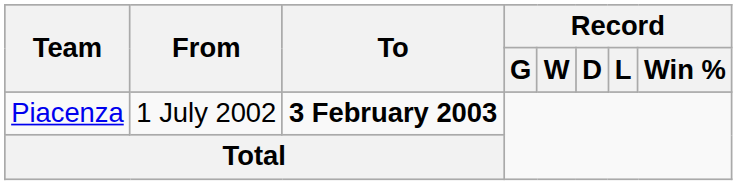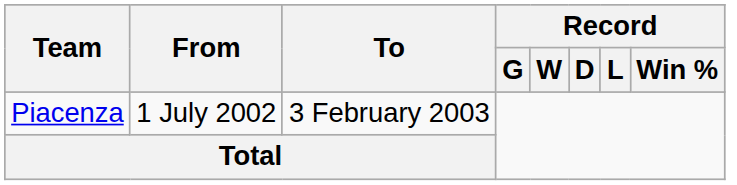(393, 112) bold -> (389, 112) normal
